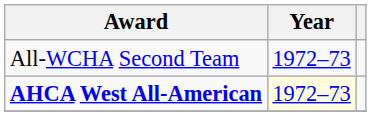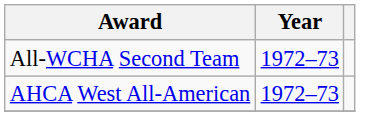(136, 93) bold -> (130, 93) normal
(312, 93) lightyellow background -> (300, 93) no background
